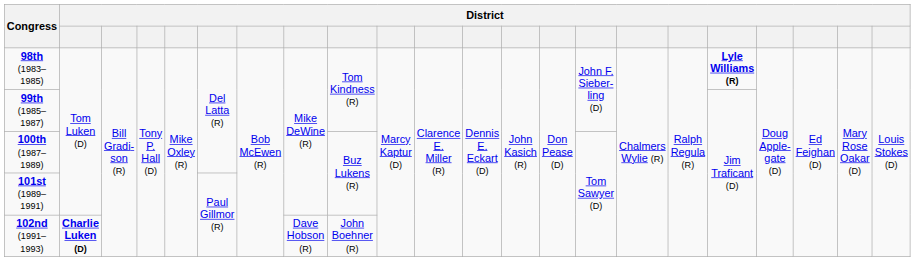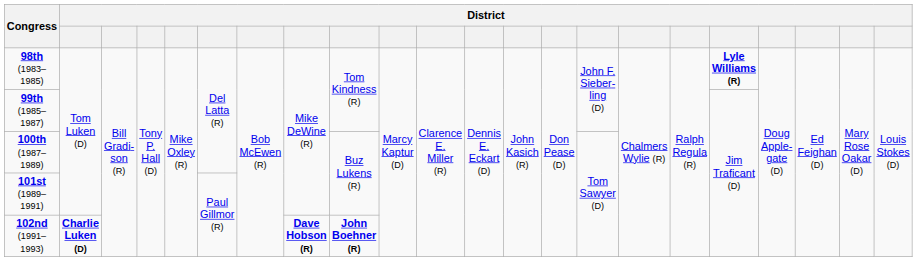(306, 235) normal -> (306, 235) bold
(352, 235) normal -> (354, 235) bold
